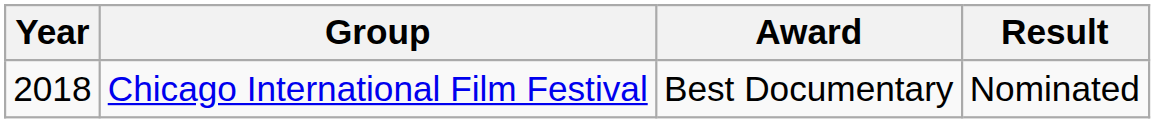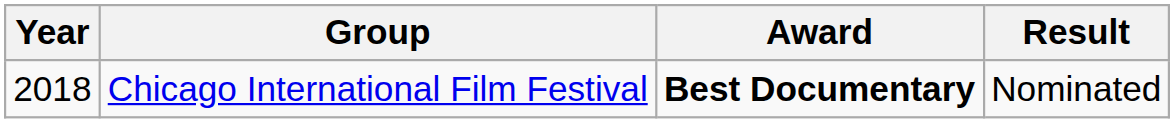(809, 88) normal -> (819, 88) bold
